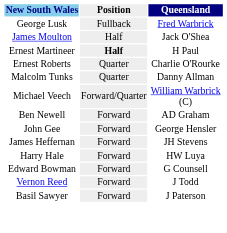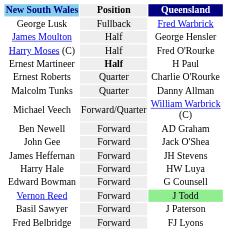(186, 37) Jack O'Shea -> (186, 37) George Hensler
+ row: (42, 50)
(186, 128) George Hensler -> (186, 142) Jack O'Shea
(186, 182) no background -> (186, 195) lightgreen background
+ row: (42, 222)
